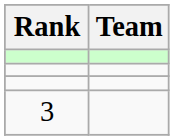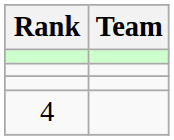(47, 111) 3 -> (47, 111) 4
